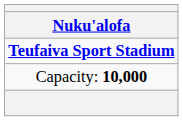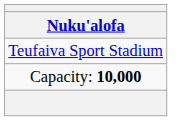(91, 50) bold -> (86, 50) normal
